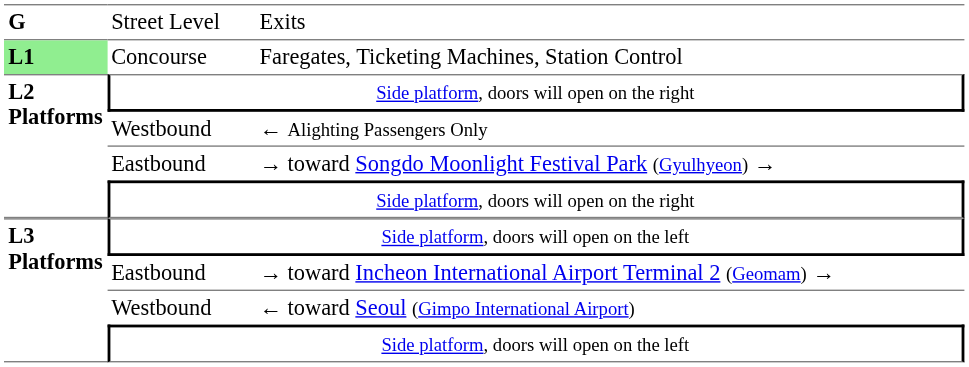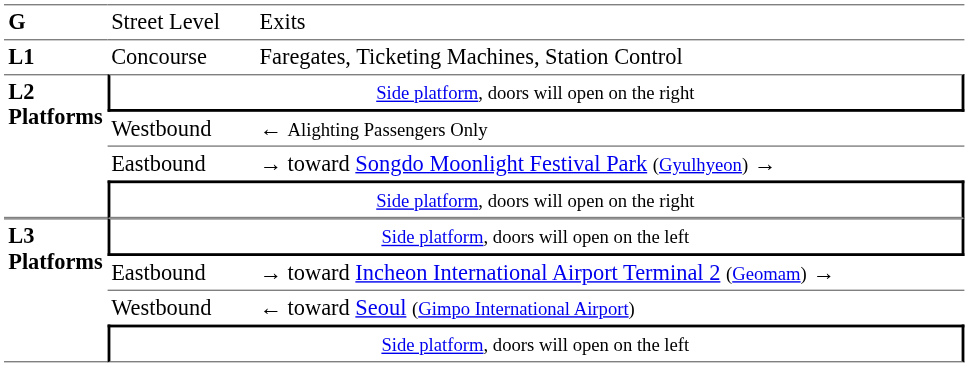(21, 56) lightgreen background -> (21, 56) no background
